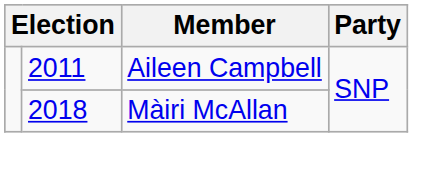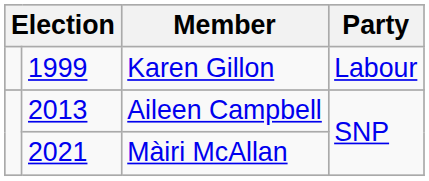+ row: (201, 68)
(57, 68) 2011 -> (58, 110) 2013
(58, 110) 2018 -> (58, 152) 2021
